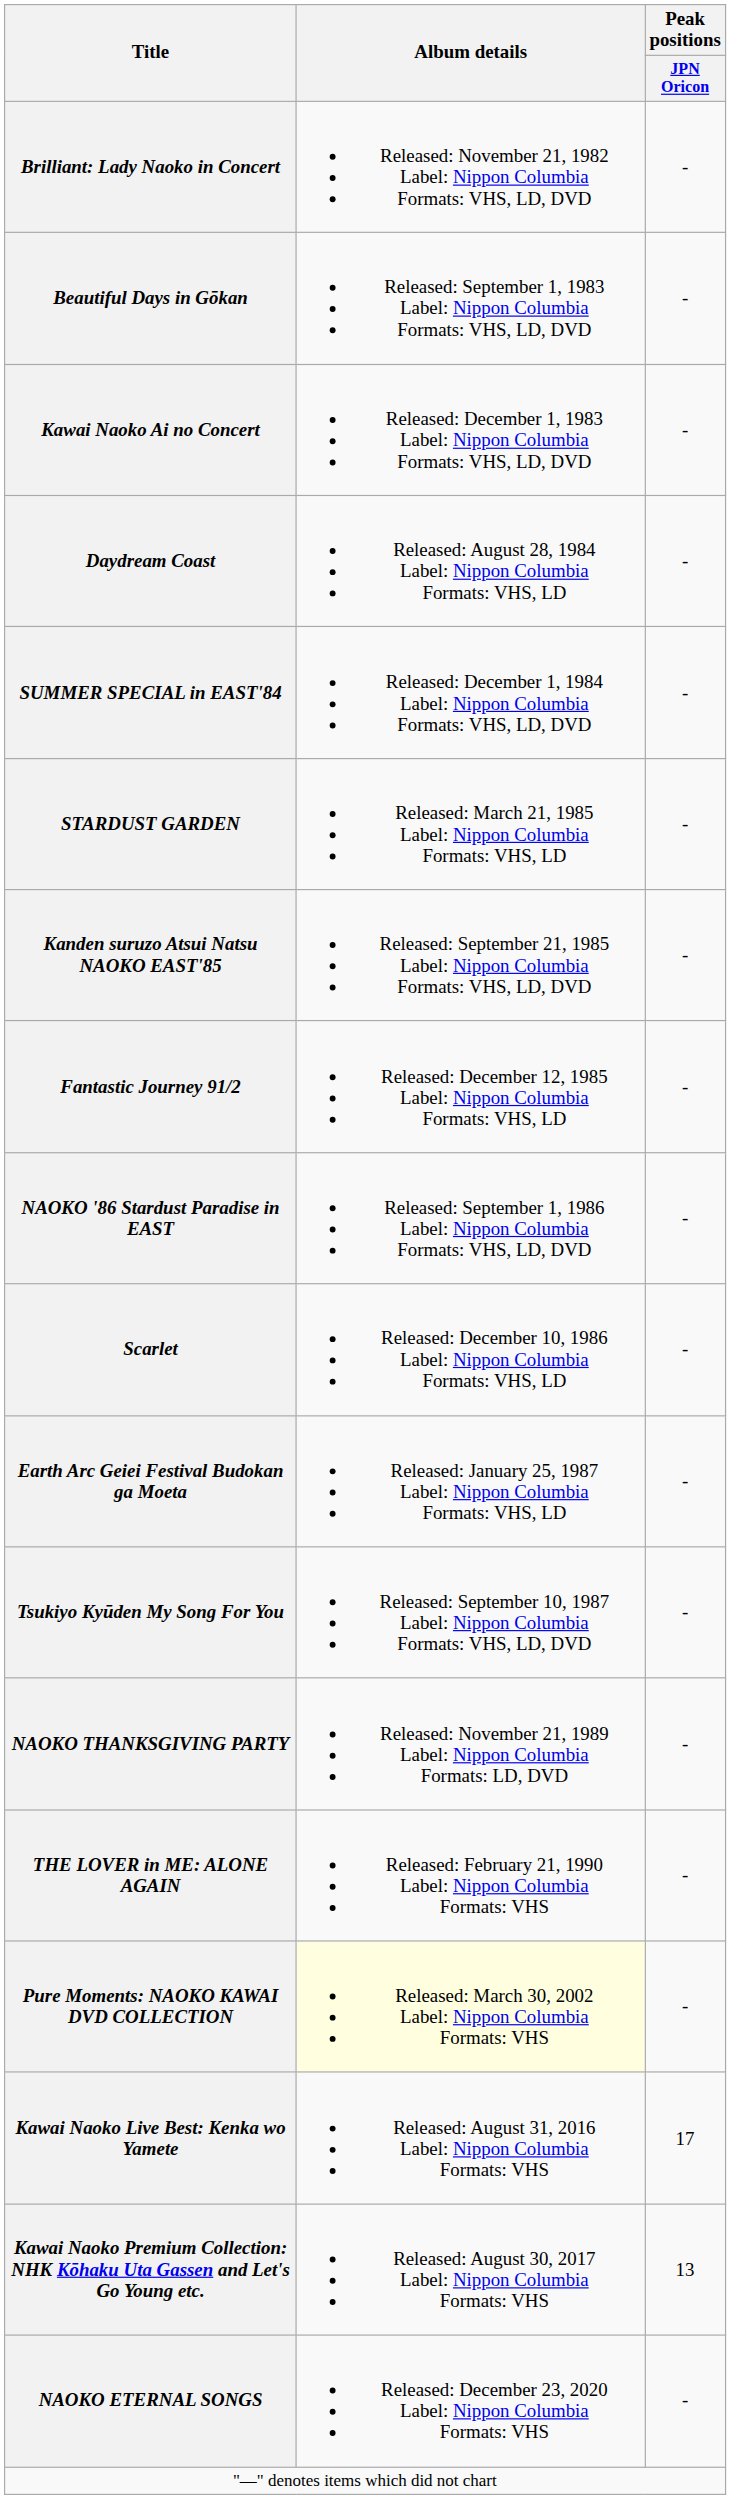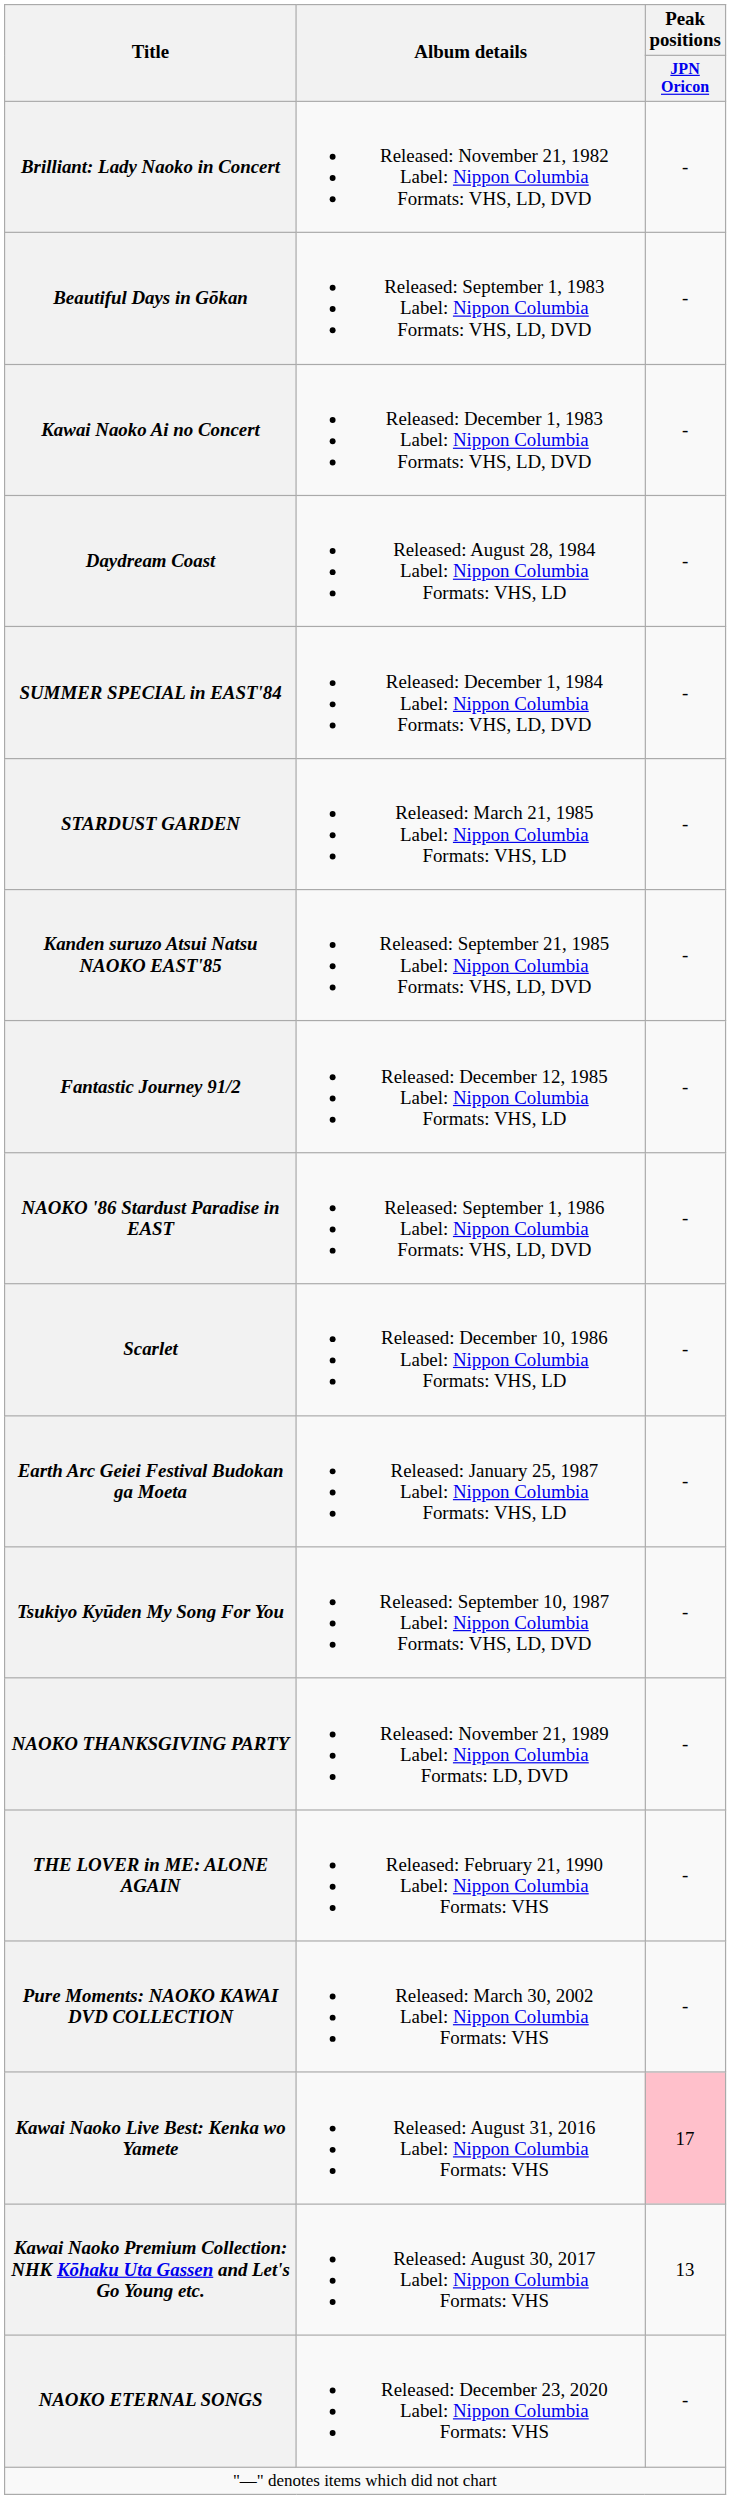(471, 2017) lightyellow background -> (471, 2017) no background
(685, 2138) no background -> (685, 2138) pink background
